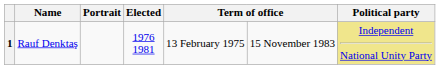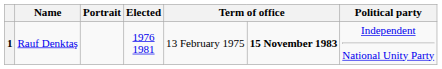(292, 43) normal -> (293, 43) bold
(386, 43) khaki background -> (388, 43) no background
